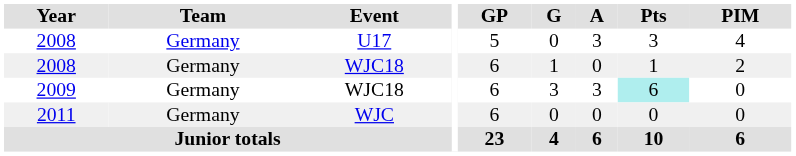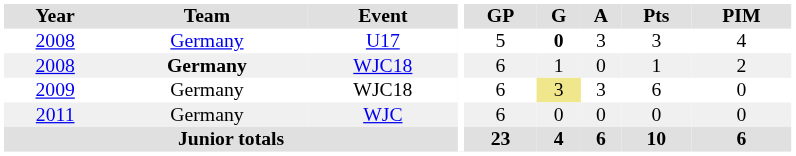(554, 40) normal -> (559, 40) bold
(203, 65) normal -> (207, 65) bold
(554, 89) no background -> (559, 89) khaki background
(654, 89) paleturquoise background -> (656, 89) no background
